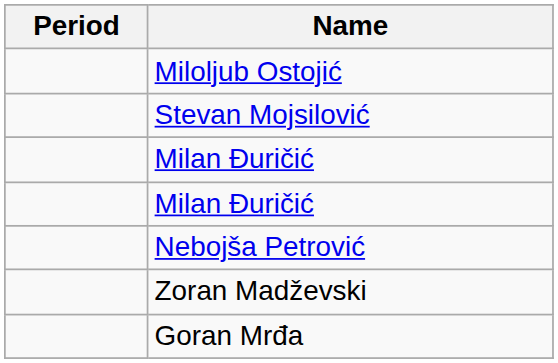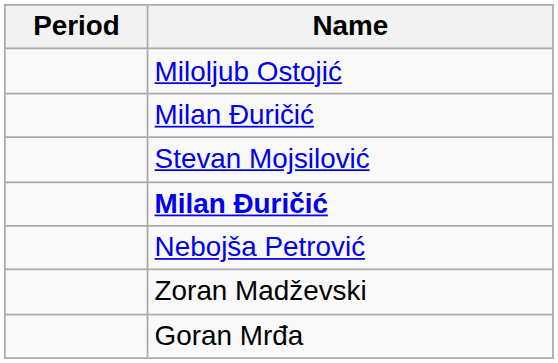(262, 114) Stevan Mojsilović -> (234, 114) Milan Đuričić
(234, 159) Milan Đuričić -> (262, 159) Stevan Mojsilović
(234, 203) normal -> (241, 203) bold
